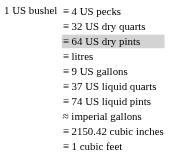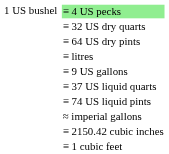(92, 11) no background -> (92, 11) lightgreen background
(101, 41) lightgrey background -> (101, 41) no background
